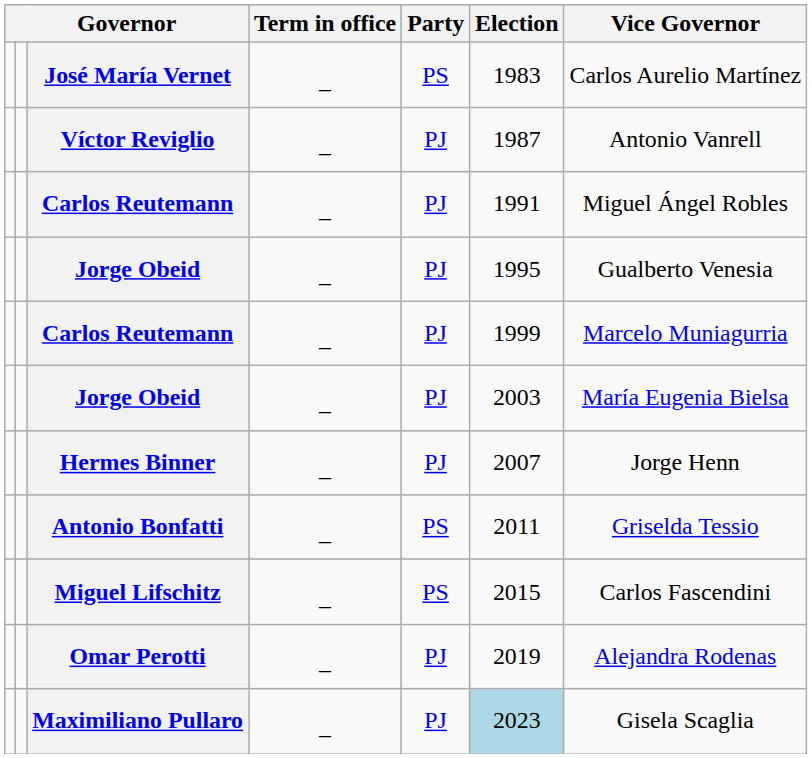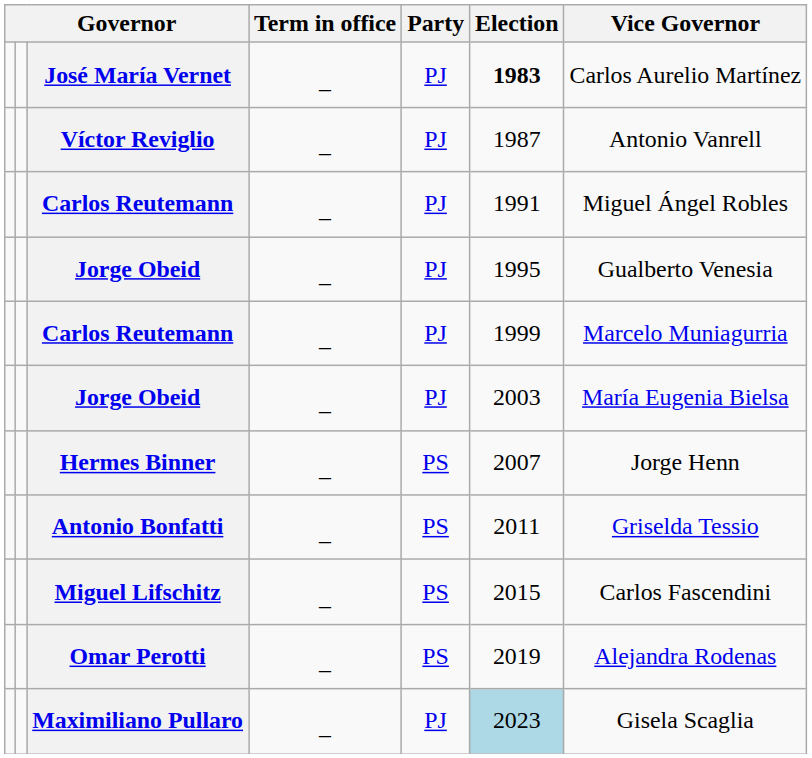(436, 74) PS -> (436, 74) PJ
(517, 74) normal -> (517, 74) bold
(436, 462) PJ -> (436, 462) PS
(436, 656) PJ -> (436, 656) PS
